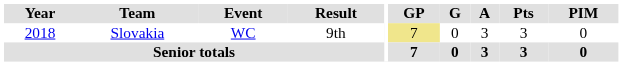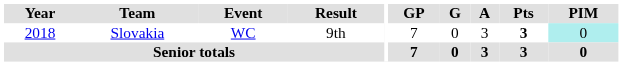(414, 32) khaki background -> (414, 32) no background
(524, 32) normal -> (524, 32) bold
(583, 32) no background -> (583, 32) paleturquoise background
